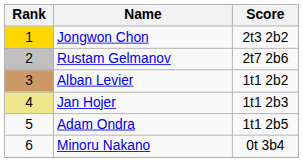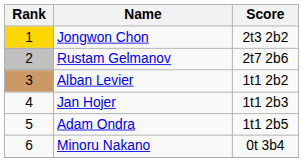(29, 102) khaki background -> (29, 102) no background
